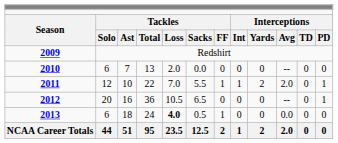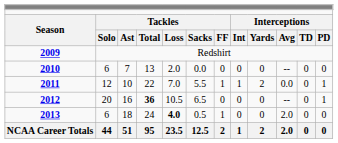(287, 84) 2.0 -> (287, 84) 0.0
(149, 99) normal -> (149, 99) bold
(287, 115) 0.0 -> (287, 115) 2.0
